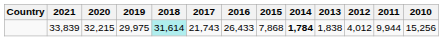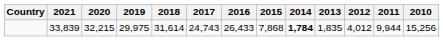(169, 28) paleturquoise background -> (169, 28) no background
(204, 28) 21,743 -> (204, 28) 24,743
(330, 28) 1,838 -> (330, 28) 1,835
